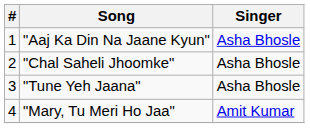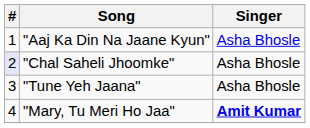(12, 63) no background -> (12, 63) lavender background
(256, 110) normal -> (259, 110) bold
